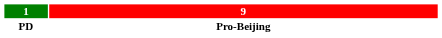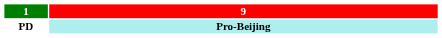(243, 26) no background -> (243, 26) paleturquoise background
